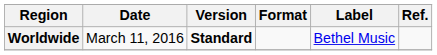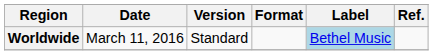(221, 38) bold -> (219, 38) normal
(354, 38) no background -> (350, 38) lightblue background
